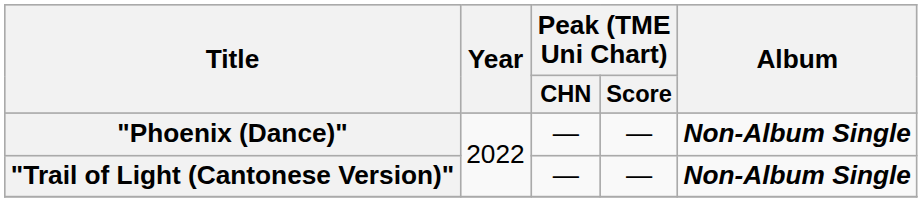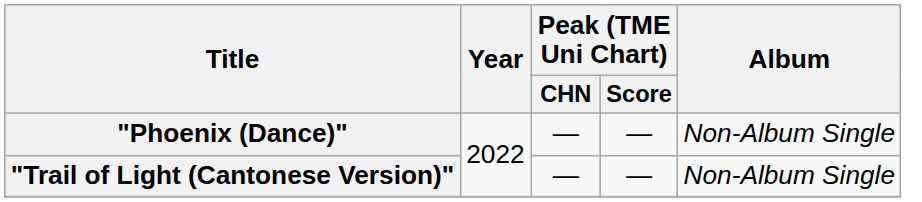(797, 133) bold -> (789, 133) normal
(797, 175) bold -> (789, 175) normal
